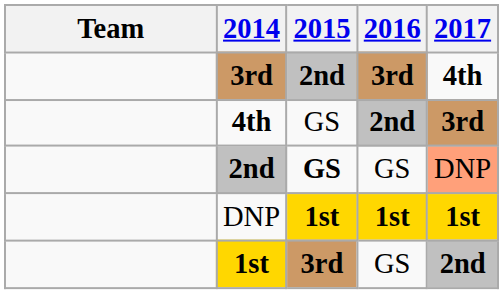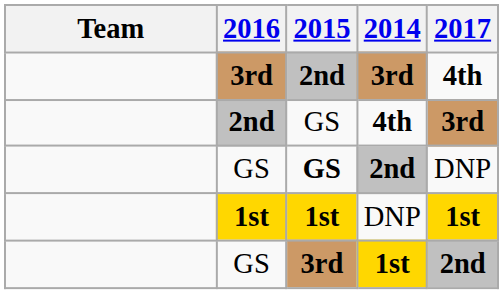columns swapped: (252, 28) <-> (392, 28)
(463, 169) lightsalmon background -> (463, 169) no background
